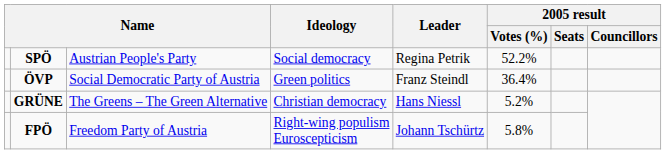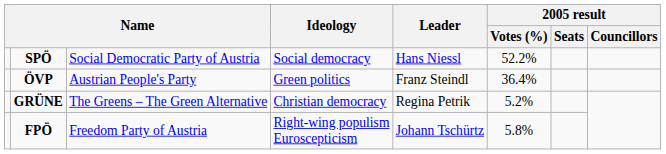(133, 58) Austrian People's Party -> (164, 58) Social Democratic Party of Austria
(433, 58) Regina Petrik -> (428, 58) Hans Niessl
(164, 79) Social Democratic Party of Austria -> (133, 79) Austrian People's Party
(428, 101) Hans Niessl -> (433, 101) Regina Petrik
